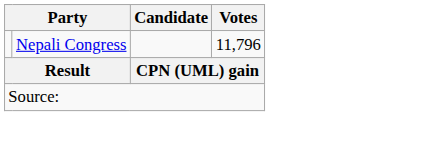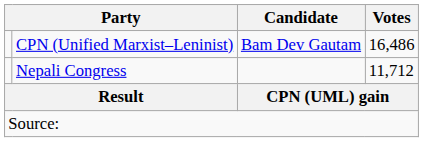+ row: (125, 44)
(238, 44) 11,796 -> (391, 70) 11,712
